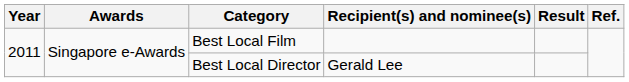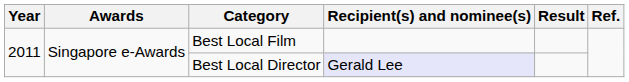(365, 64) no background -> (365, 64) lavender background
